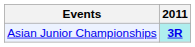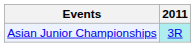(175, 33) bold -> (175, 33) normal
